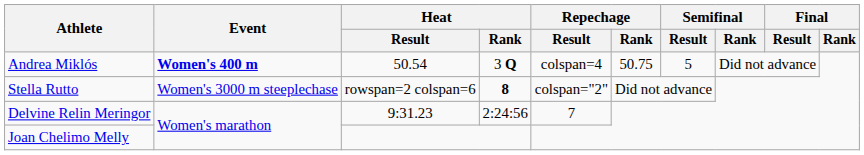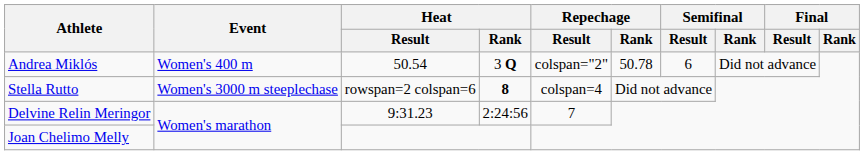(208, 64) bold -> (205, 64) normal
(571, 64) colspan=4 -> (571, 64) colspan="2"
(636, 64) 50.75 -> (636, 64) 50.78
(688, 64) 5 -> (688, 64) 6
(571, 89) colspan="2" -> (571, 89) colspan=4
